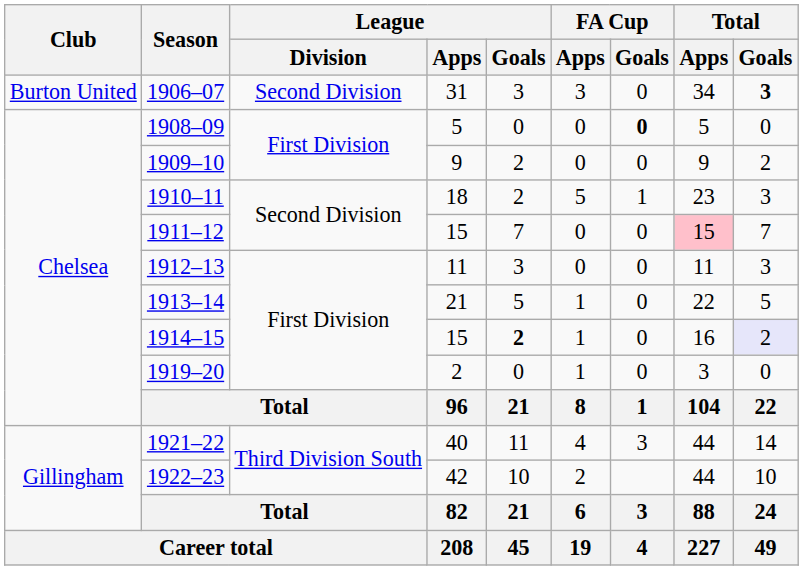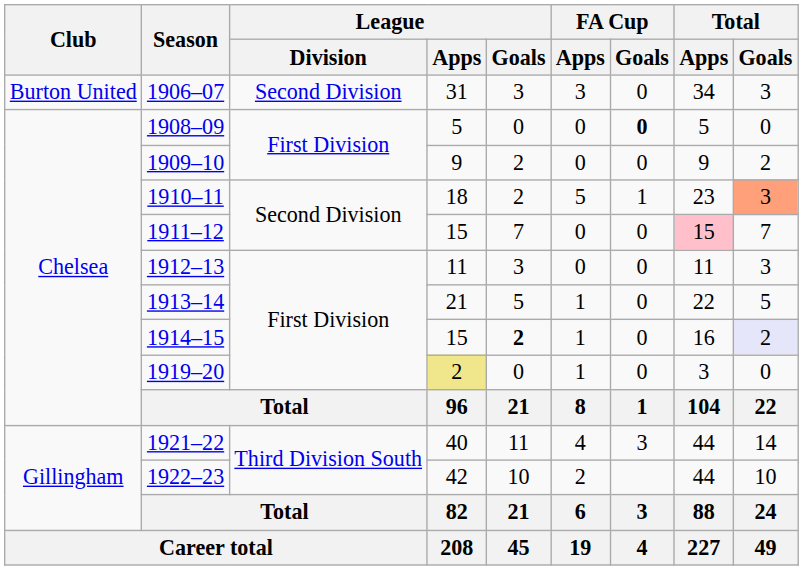(765, 92) bold -> (765, 92) normal
(765, 197) no background -> (765, 197) lightsalmon background
(457, 372) no background -> (457, 372) khaki background
